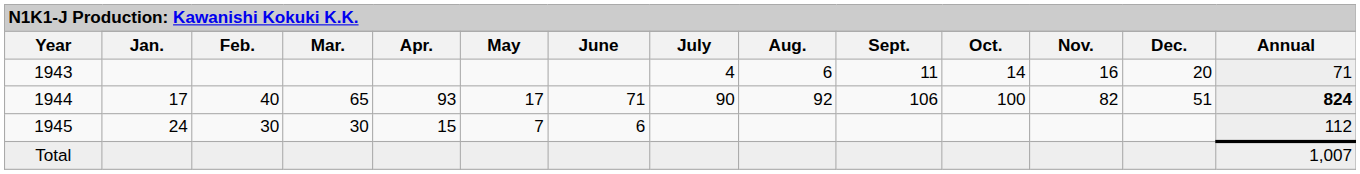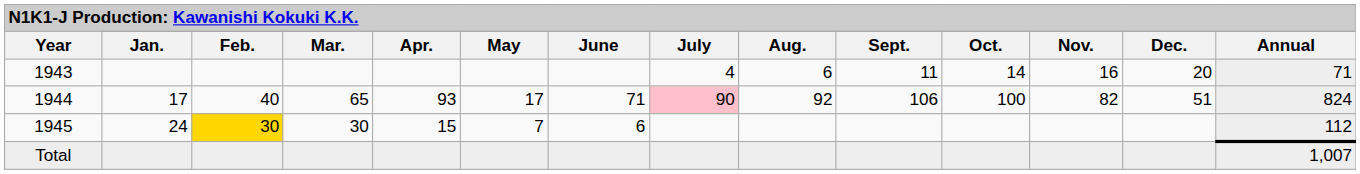(725, 99) no background -> (725, 99) pink background
(1338, 99) bold -> (1338, 99) normal
(270, 127) no background -> (270, 127) gold background
